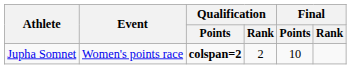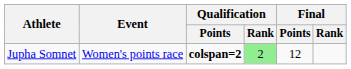(261, 54) no background -> (261, 54) lightgreen background
(295, 54) 10 -> (295, 54) 12
